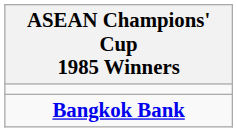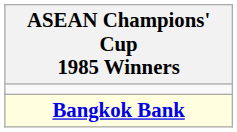(119, 110) no background -> (119, 110) lightyellow background
